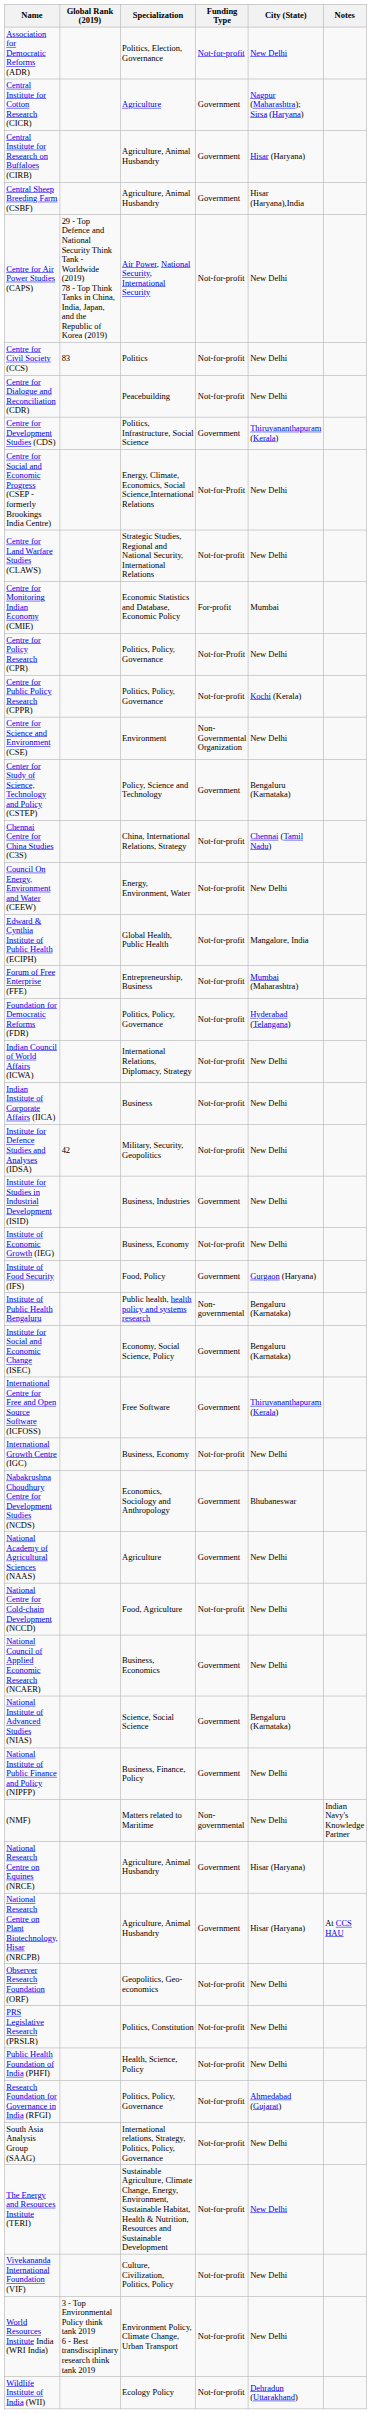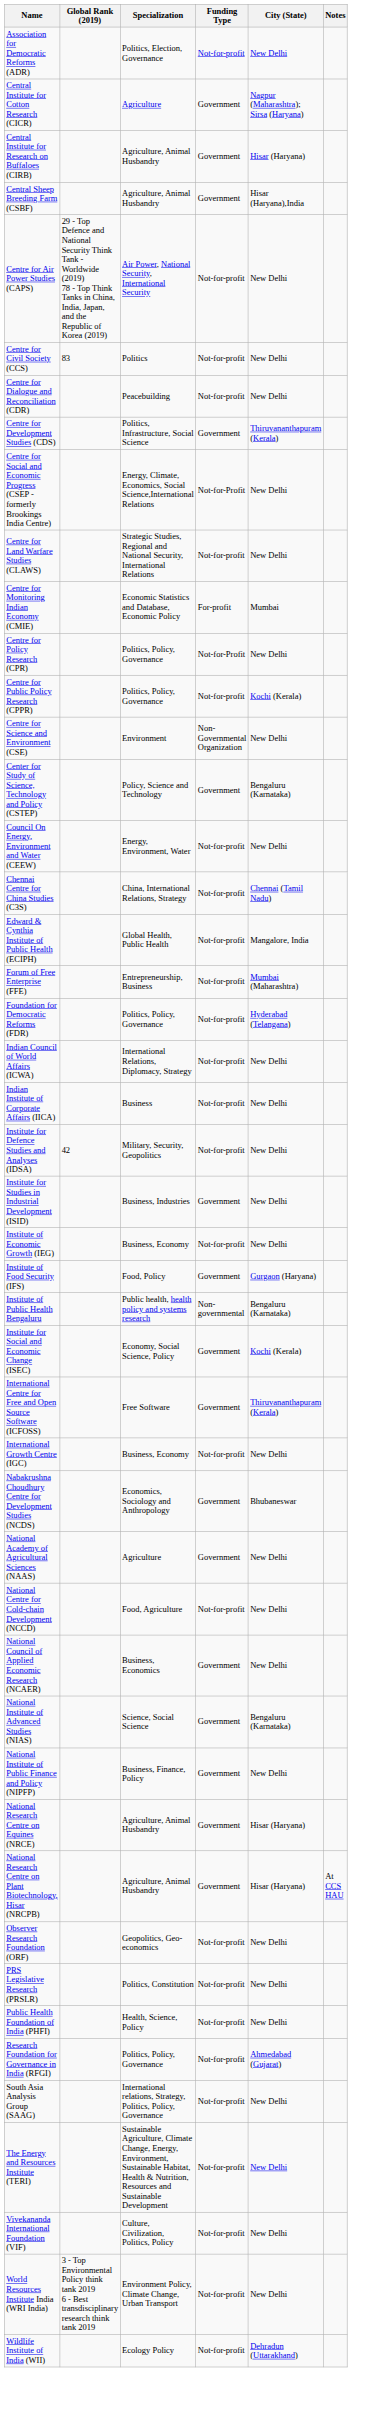rows swapped: (30, 841) <-> (28, 888)
(270, 1351) Bengaluru (Karnataka) -> (276, 1351) Kochi (Kerala)
- row: (18, 1820)
